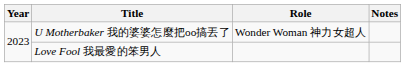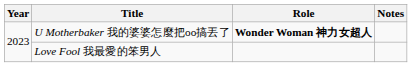(301, 31) normal -> (304, 31) bold
